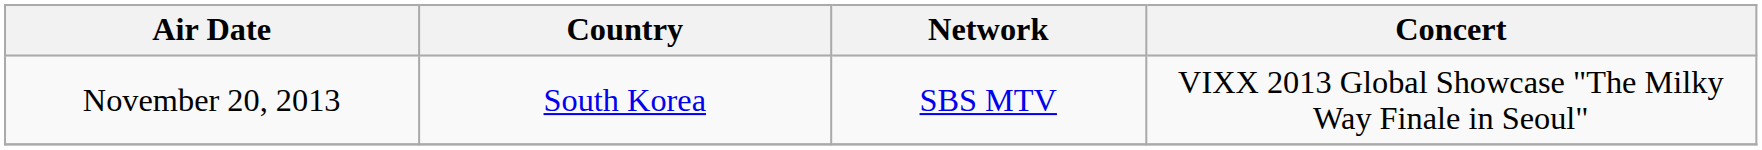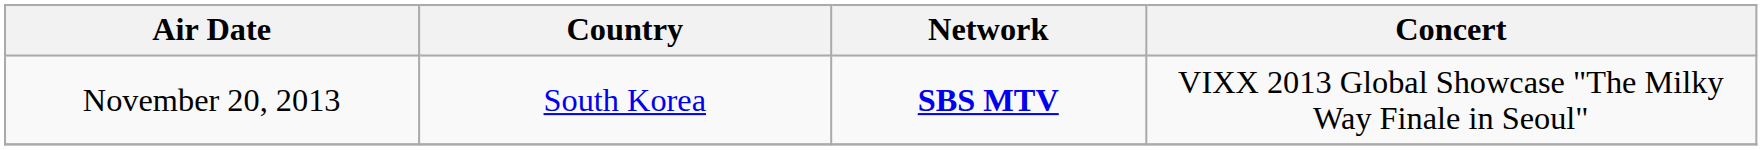(988, 99) normal -> (988, 99) bold
